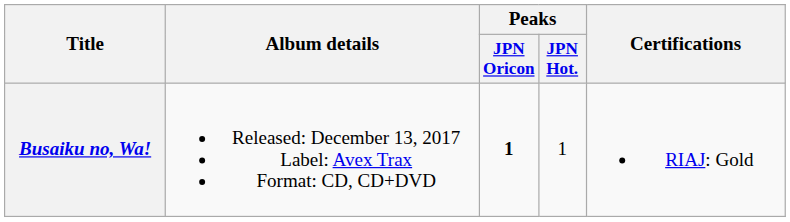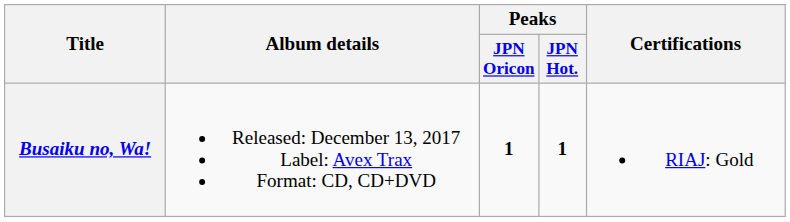(562, 149) normal -> (562, 149) bold
